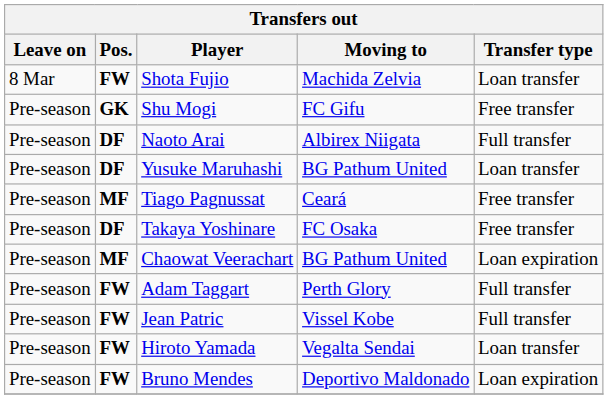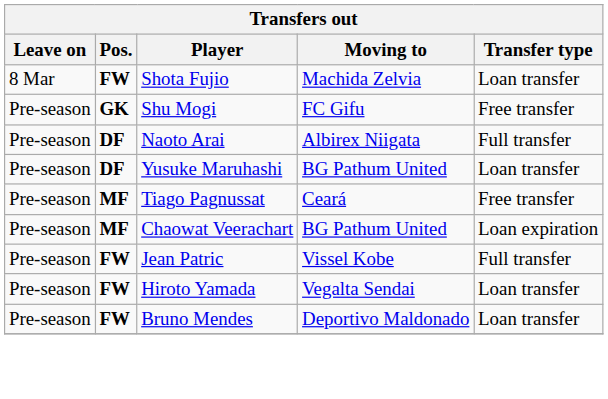- row: (208, 229)
- row: (195, 288)
(538, 378) Loan expiration -> (529, 318) Loan transfer
